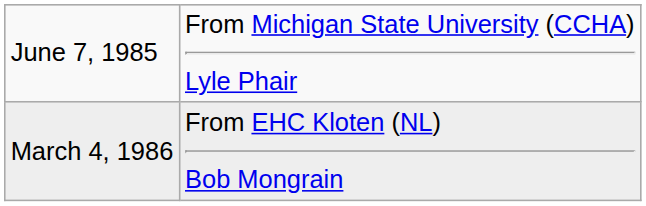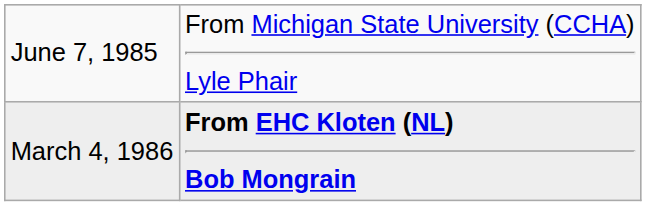(410, 150) normal -> (410, 150) bold
